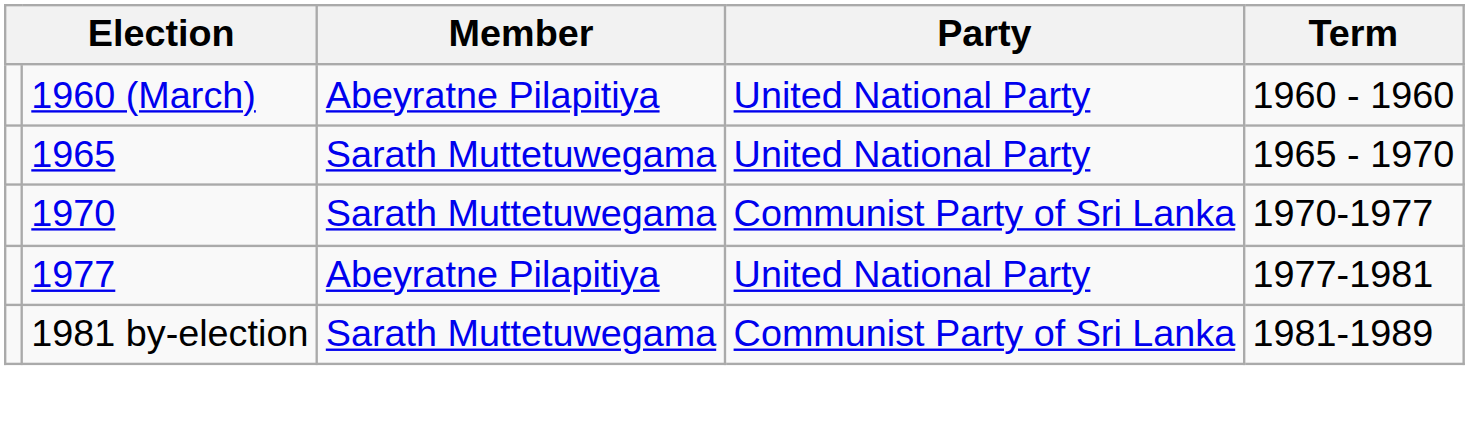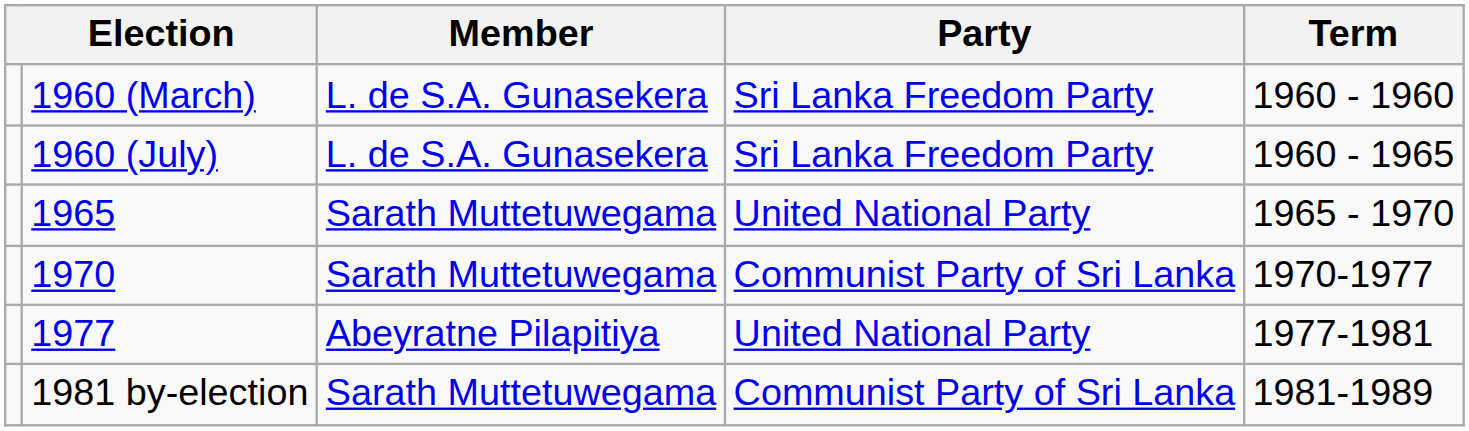(493, 94) Abeyratne Pilapitiya -> (517, 94) L. de S.A. Gunasekera
(912, 94) United National Party -> (943, 94) Sri Lanka Freedom Party
+ row: (125, 154)
